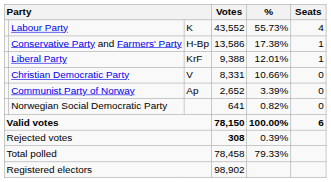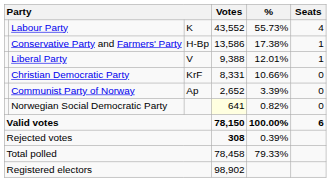(194, 59) KrF -> (190, 59) V
(190, 75) V -> (194, 75) KrF
(236, 106) no background -> (236, 106) lightyellow background
